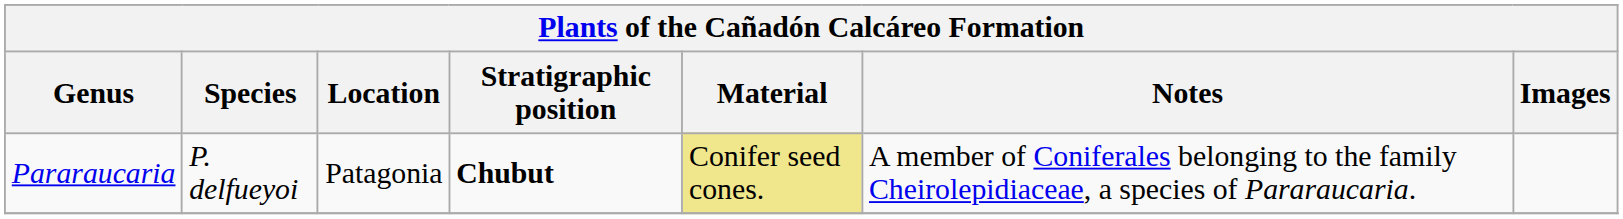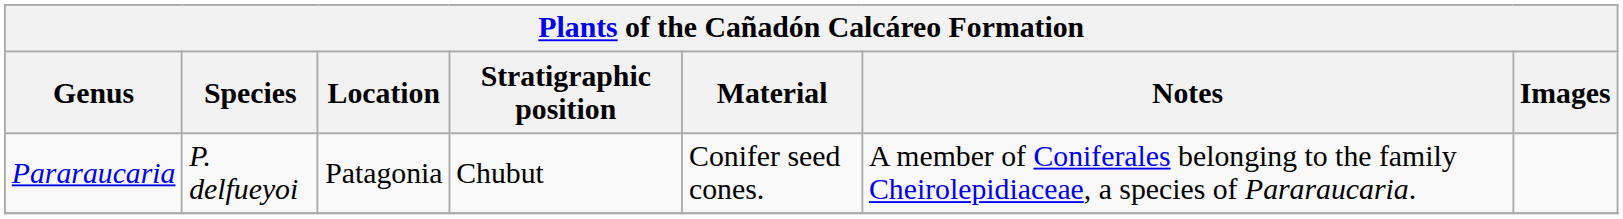(505, 172) bold -> (500, 172) normal
(765, 172) khaki background -> (765, 172) no background
